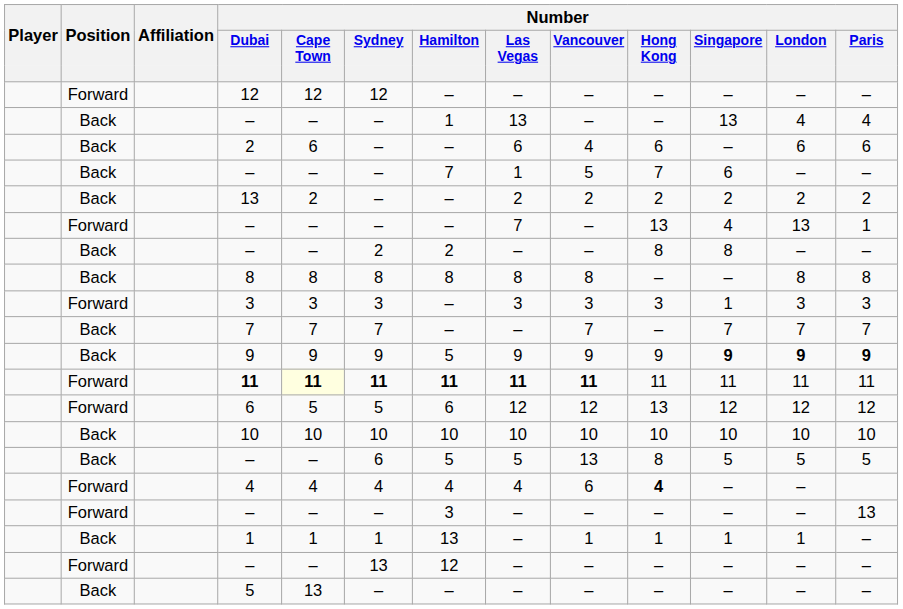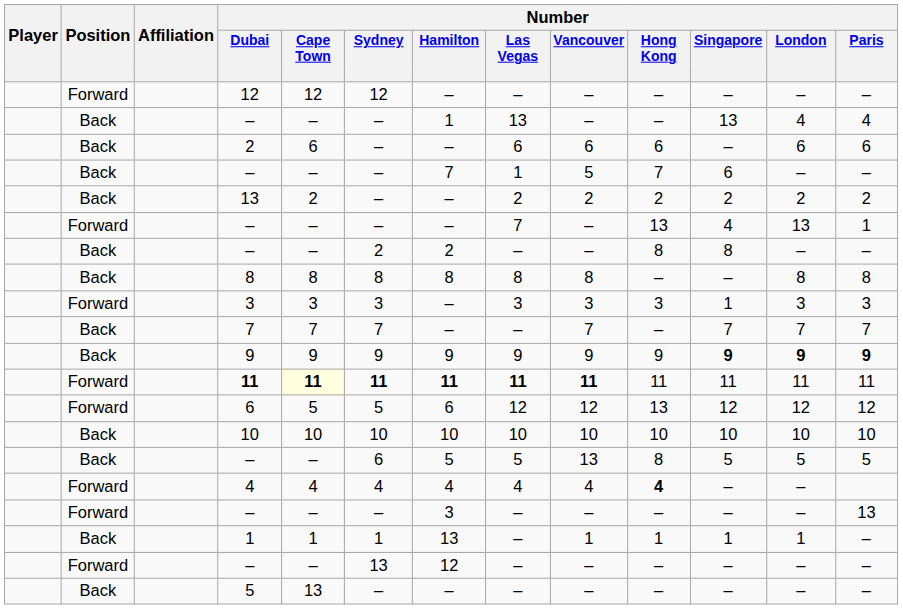(589, 146) 4 -> (589, 146) 6
(449, 355) 5 -> (449, 355) 9
(589, 486) 6 -> (589, 486) 4
